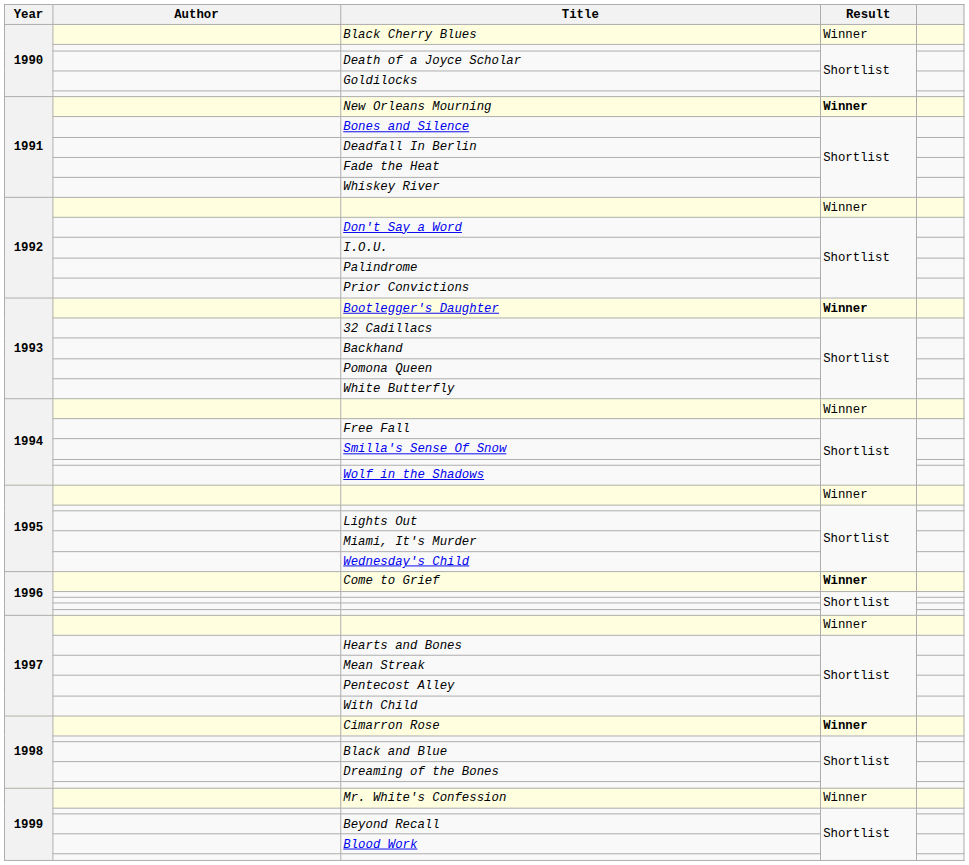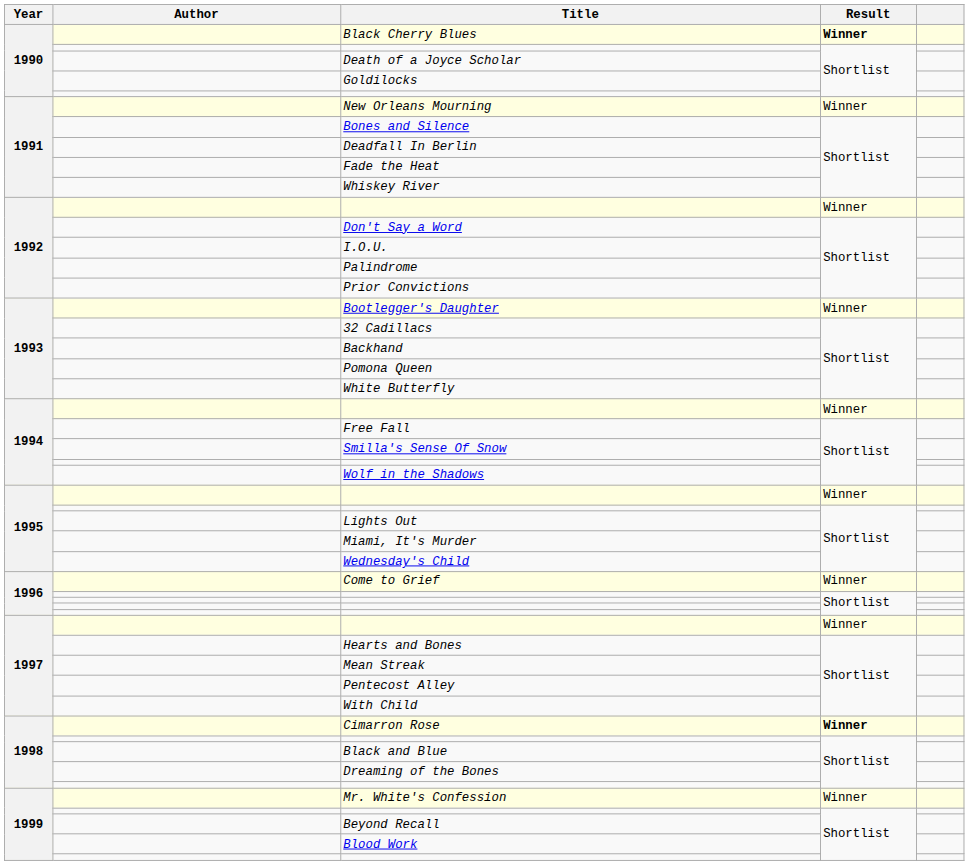(845, 35) normal -> (845, 35) bold
(845, 107) bold -> (845, 107) normal
(845, 308) bold -> (845, 308) normal
(845, 582) bold -> (845, 582) normal
